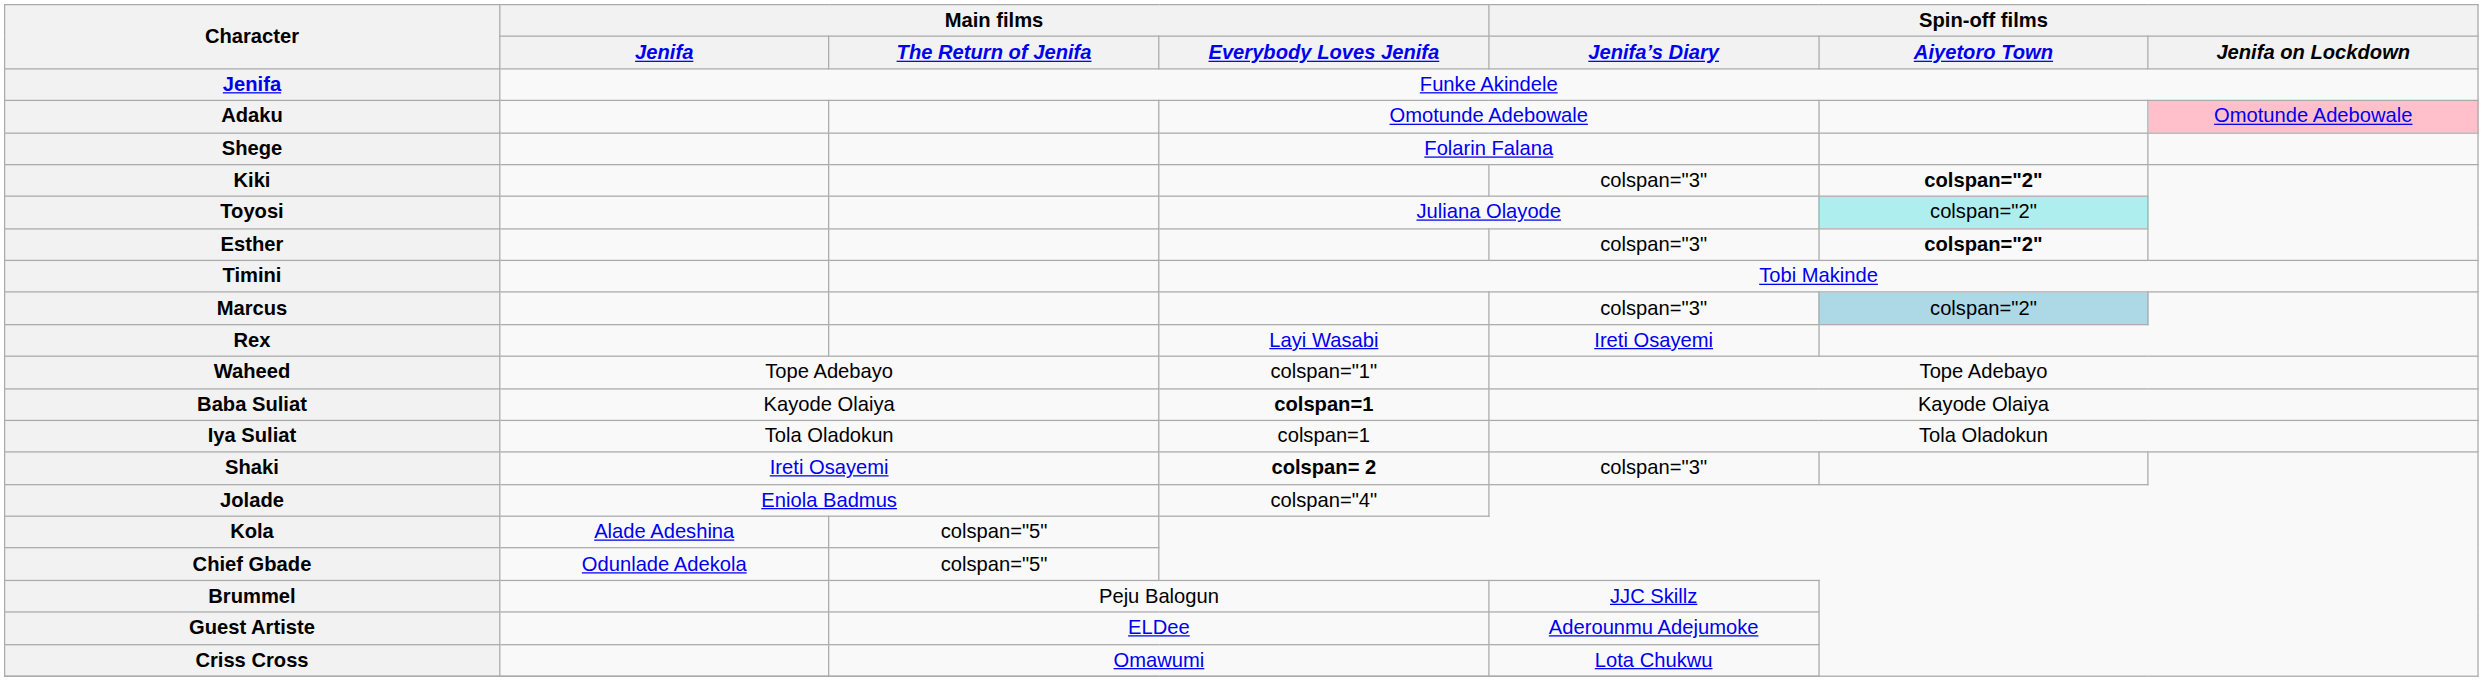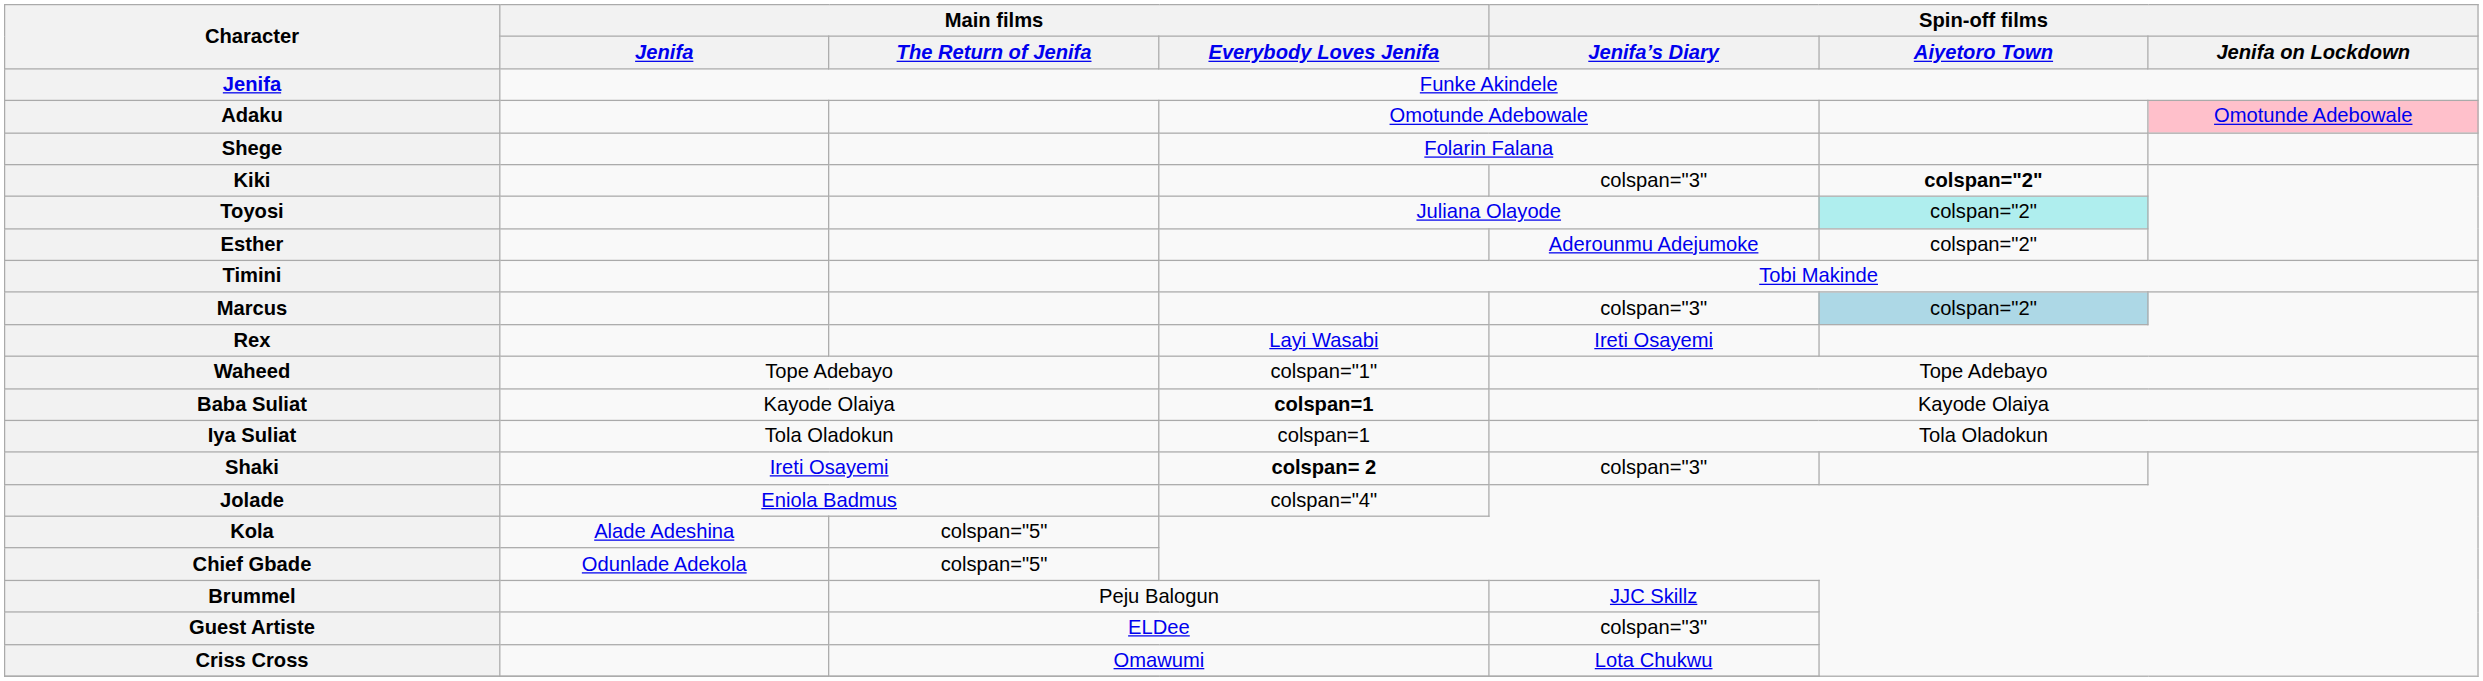(1654, 244) colspan="3" -> (1654, 244) Aderounmu Adejumoke
(1983, 244) bold -> (1983, 244) normal
(1654, 627) Aderounmu Adejumoke -> (1654, 627) colspan="3"
